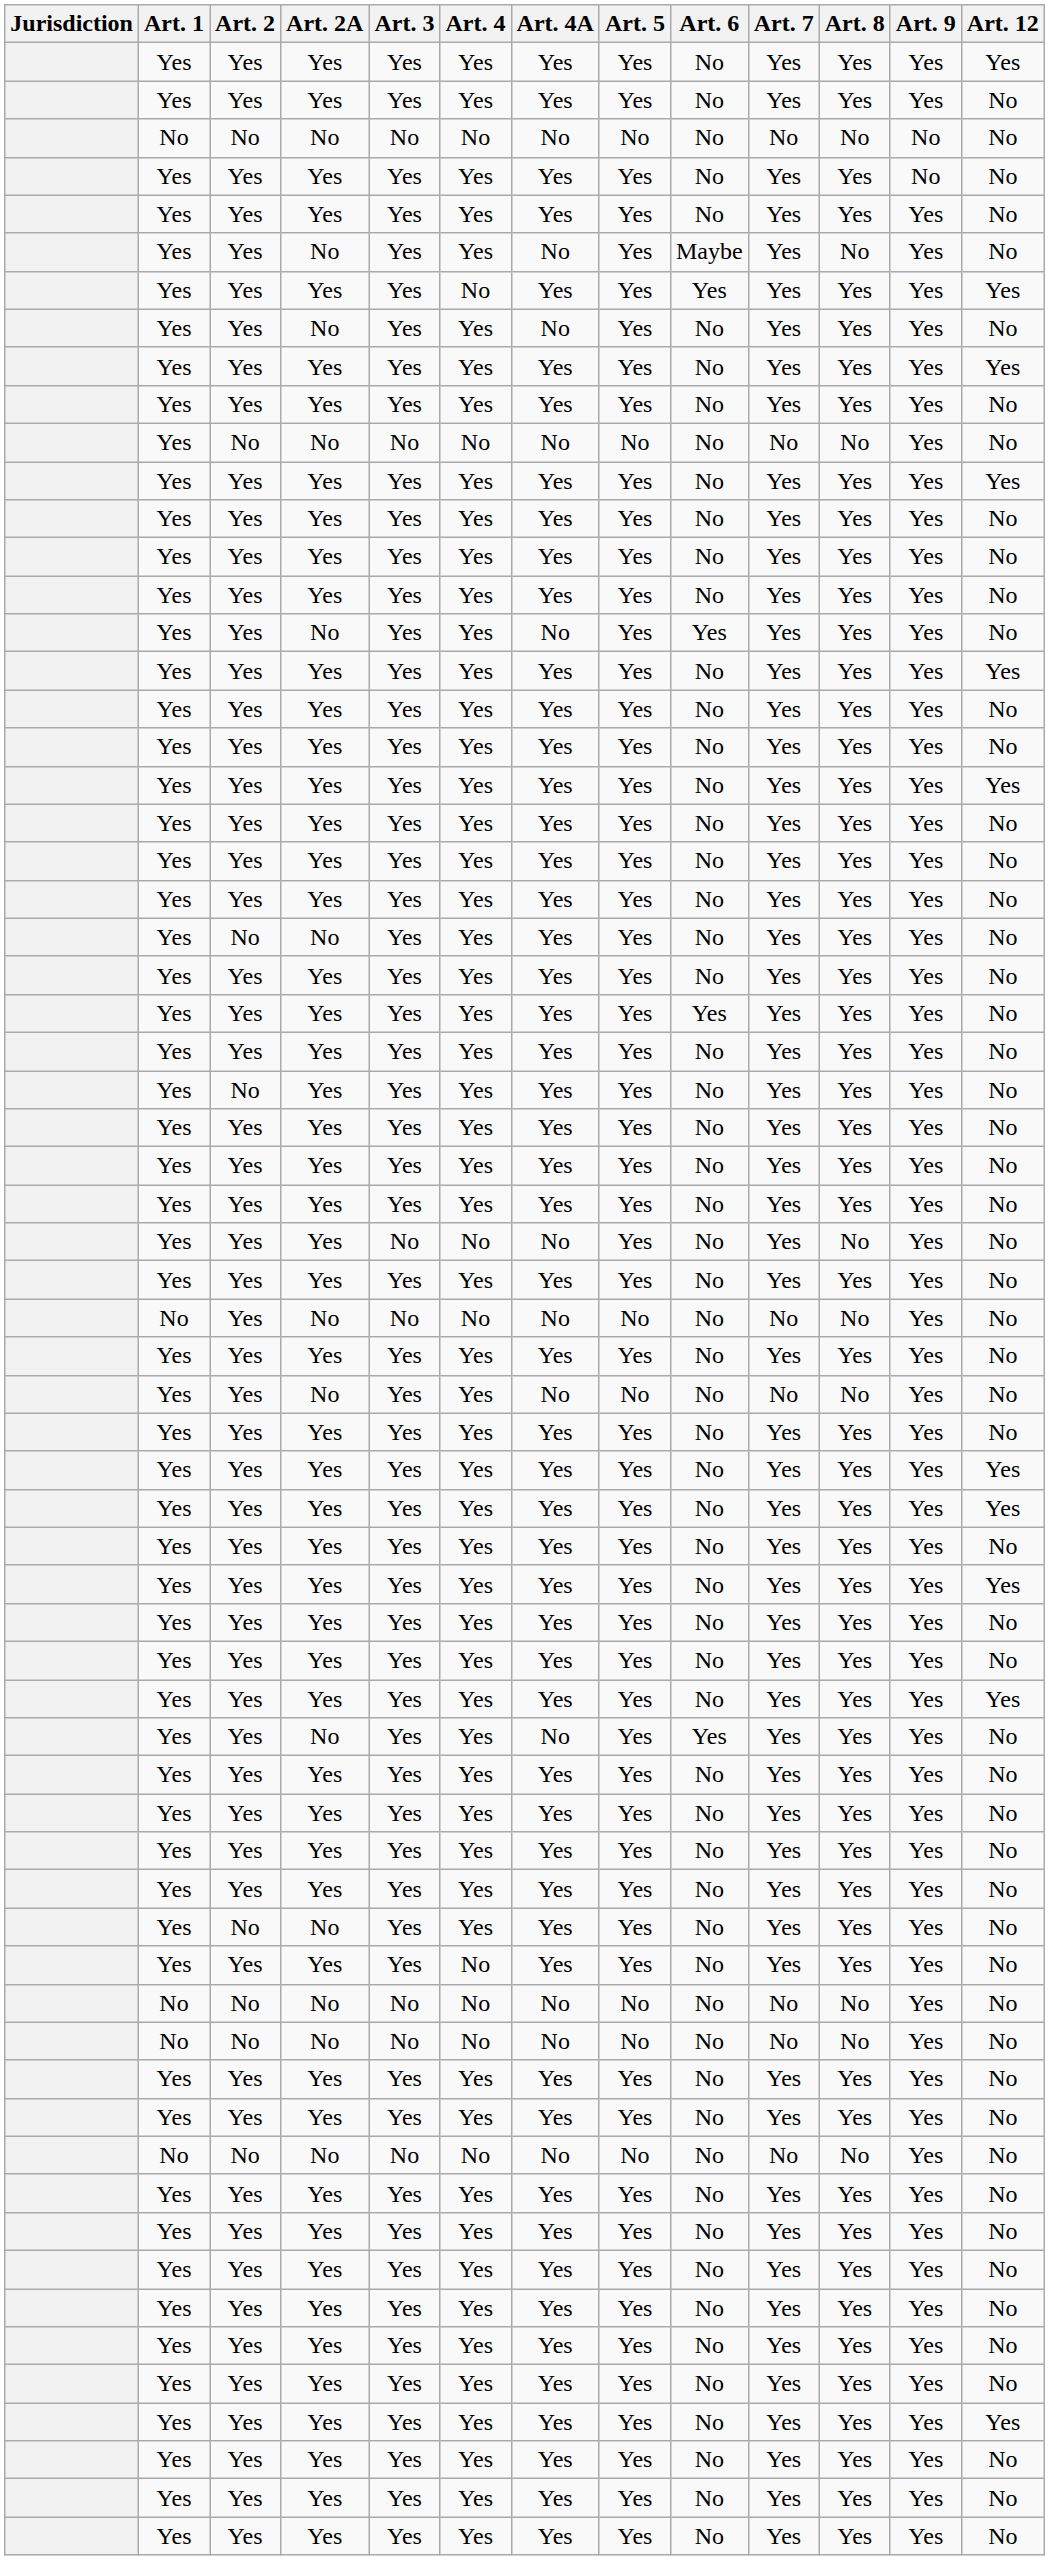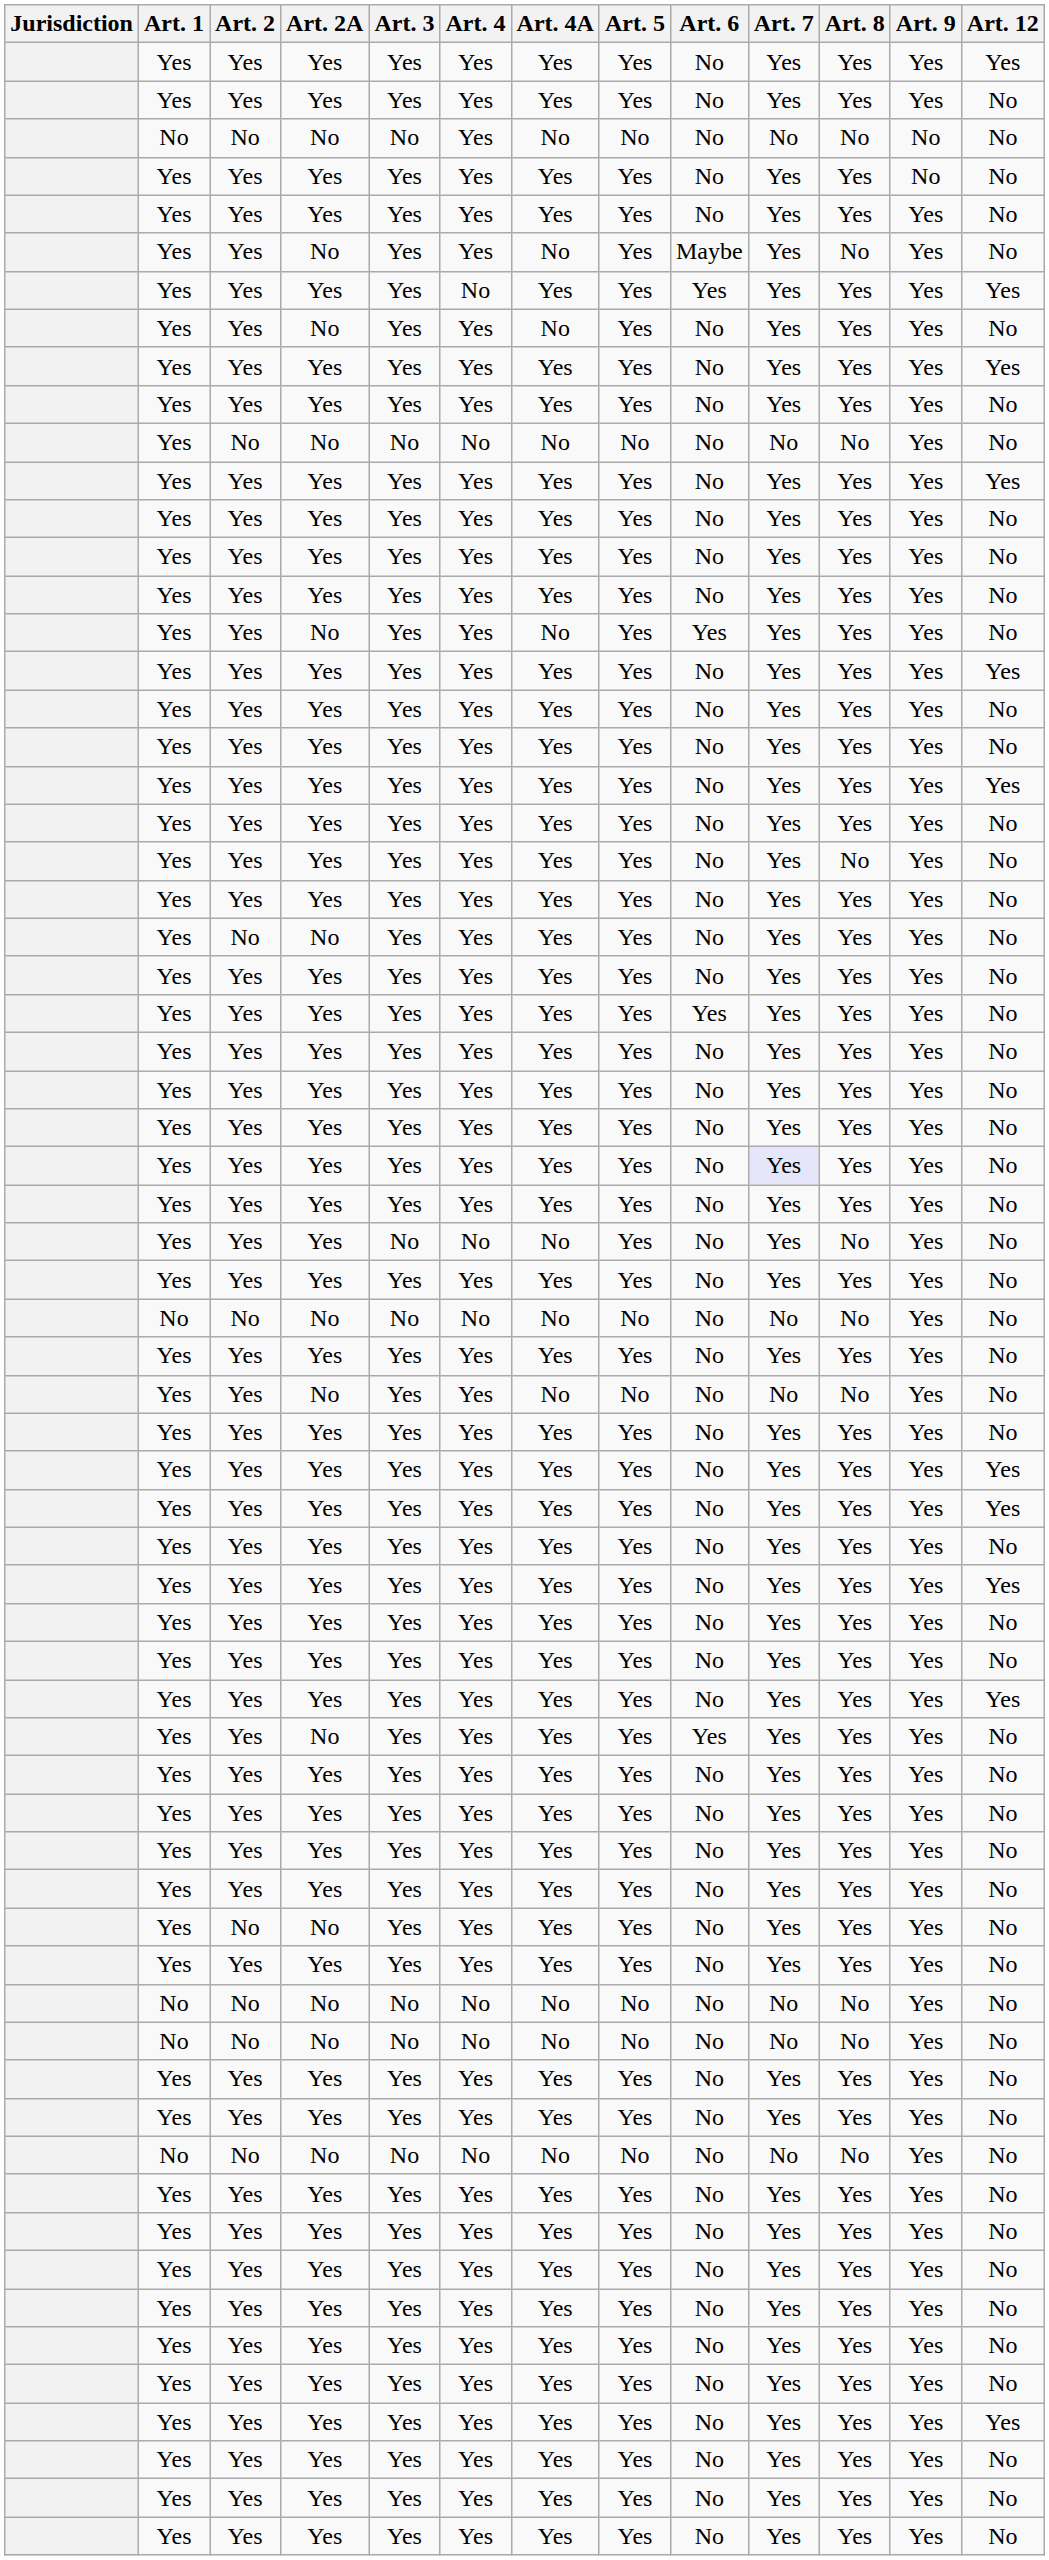(476, 137) No -> (476, 137) Yes
(855, 860) Yes -> (855, 860) No
(245, 1089) No -> (245, 1089) Yes
(784, 1165) no background -> (784, 1165) lavender background
(245, 1317) Yes -> (245, 1317) No
(555, 1736) No -> (555, 1736) Yes
(476, 1964) No -> (476, 1964) Yes
